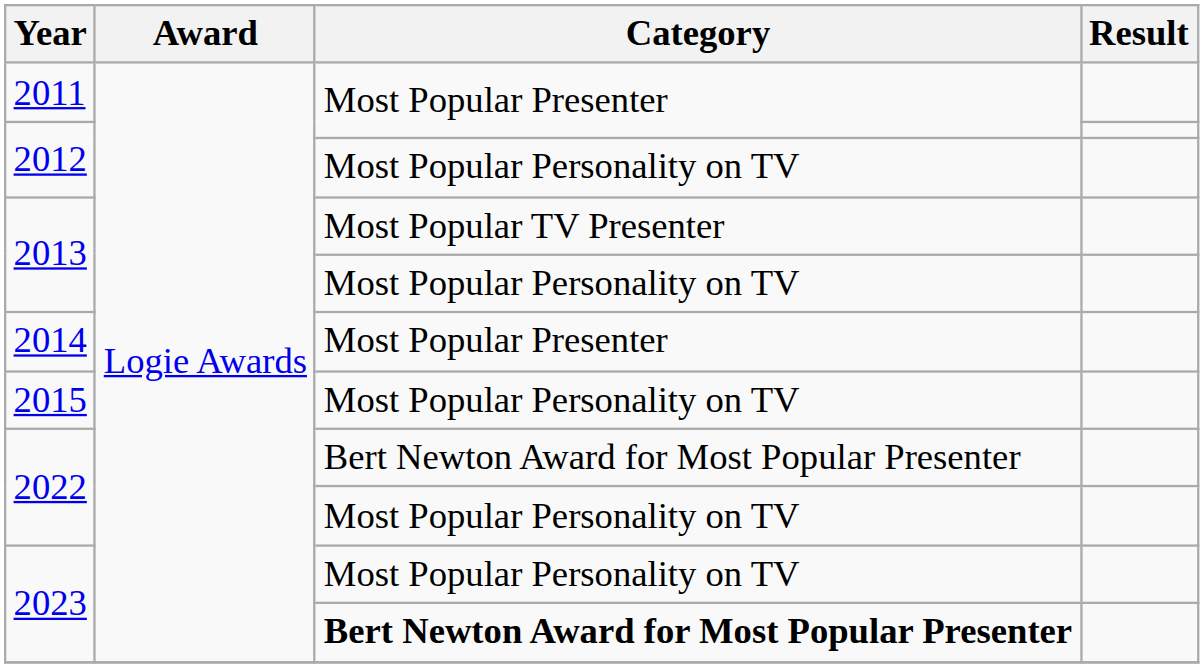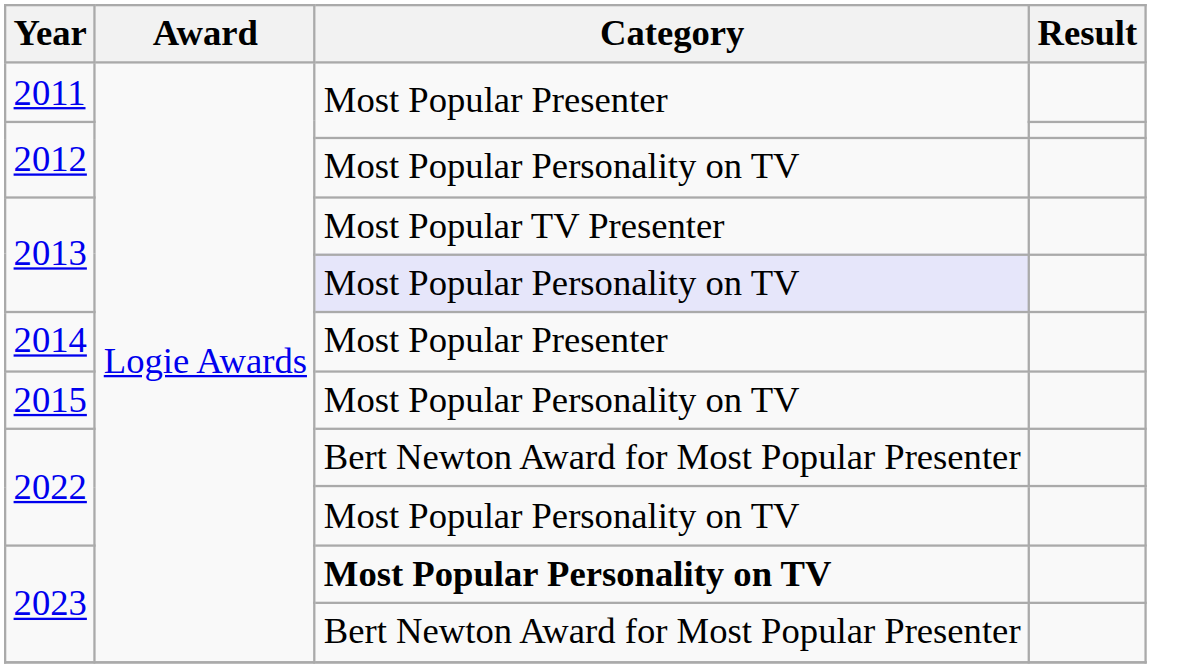(562, 282) no background -> (562, 282) lavender background
(562, 573) normal -> (578, 573) bold
(698, 631) bold -> (672, 631) normal
